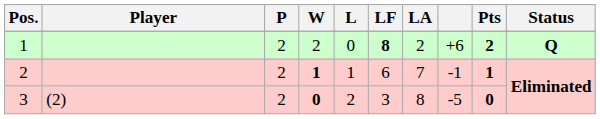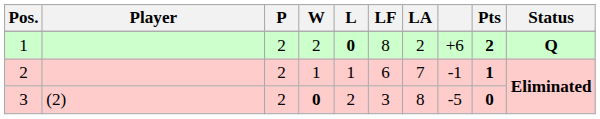(351, 45) normal -> (351, 45) bold
(386, 45) bold -> (386, 45) normal
(316, 72) bold -> (316, 72) normal
